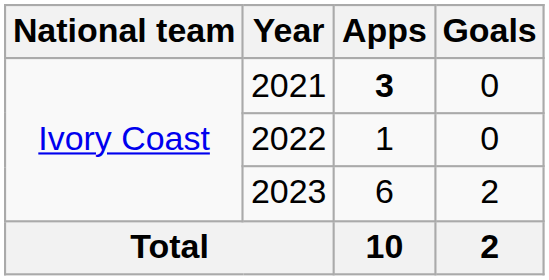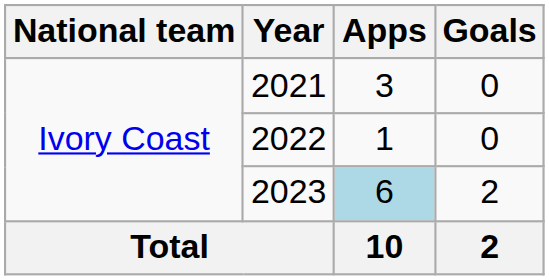(384, 85) bold -> (384, 85) normal
(384, 192) no background -> (384, 192) lightblue background
